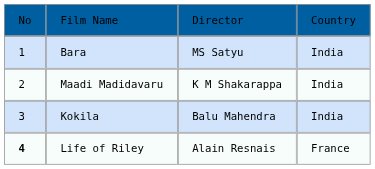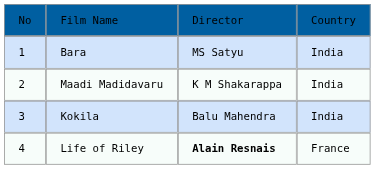(25, 149) bold -> (25, 149) normal
(234, 149) normal -> (234, 149) bold
